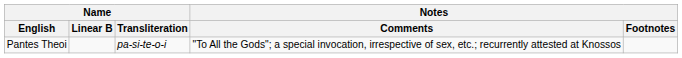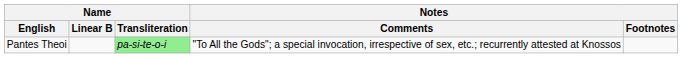(142, 45) no background -> (142, 45) lightgreen background
